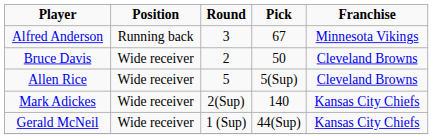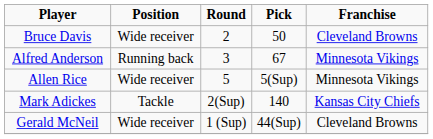rows swapped: (58, 58) <-> (58, 36)
(367, 79) Cleveland Browns -> (367, 79) Minnesota Vikings
(156, 101) Wide receiver -> (156, 101) Tackle
(367, 123) Kansas City Chiefs -> (367, 123) Cleveland Browns
